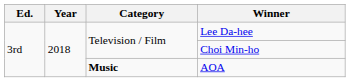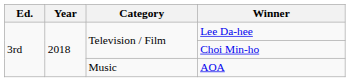(103, 67) bold -> (103, 67) normal
